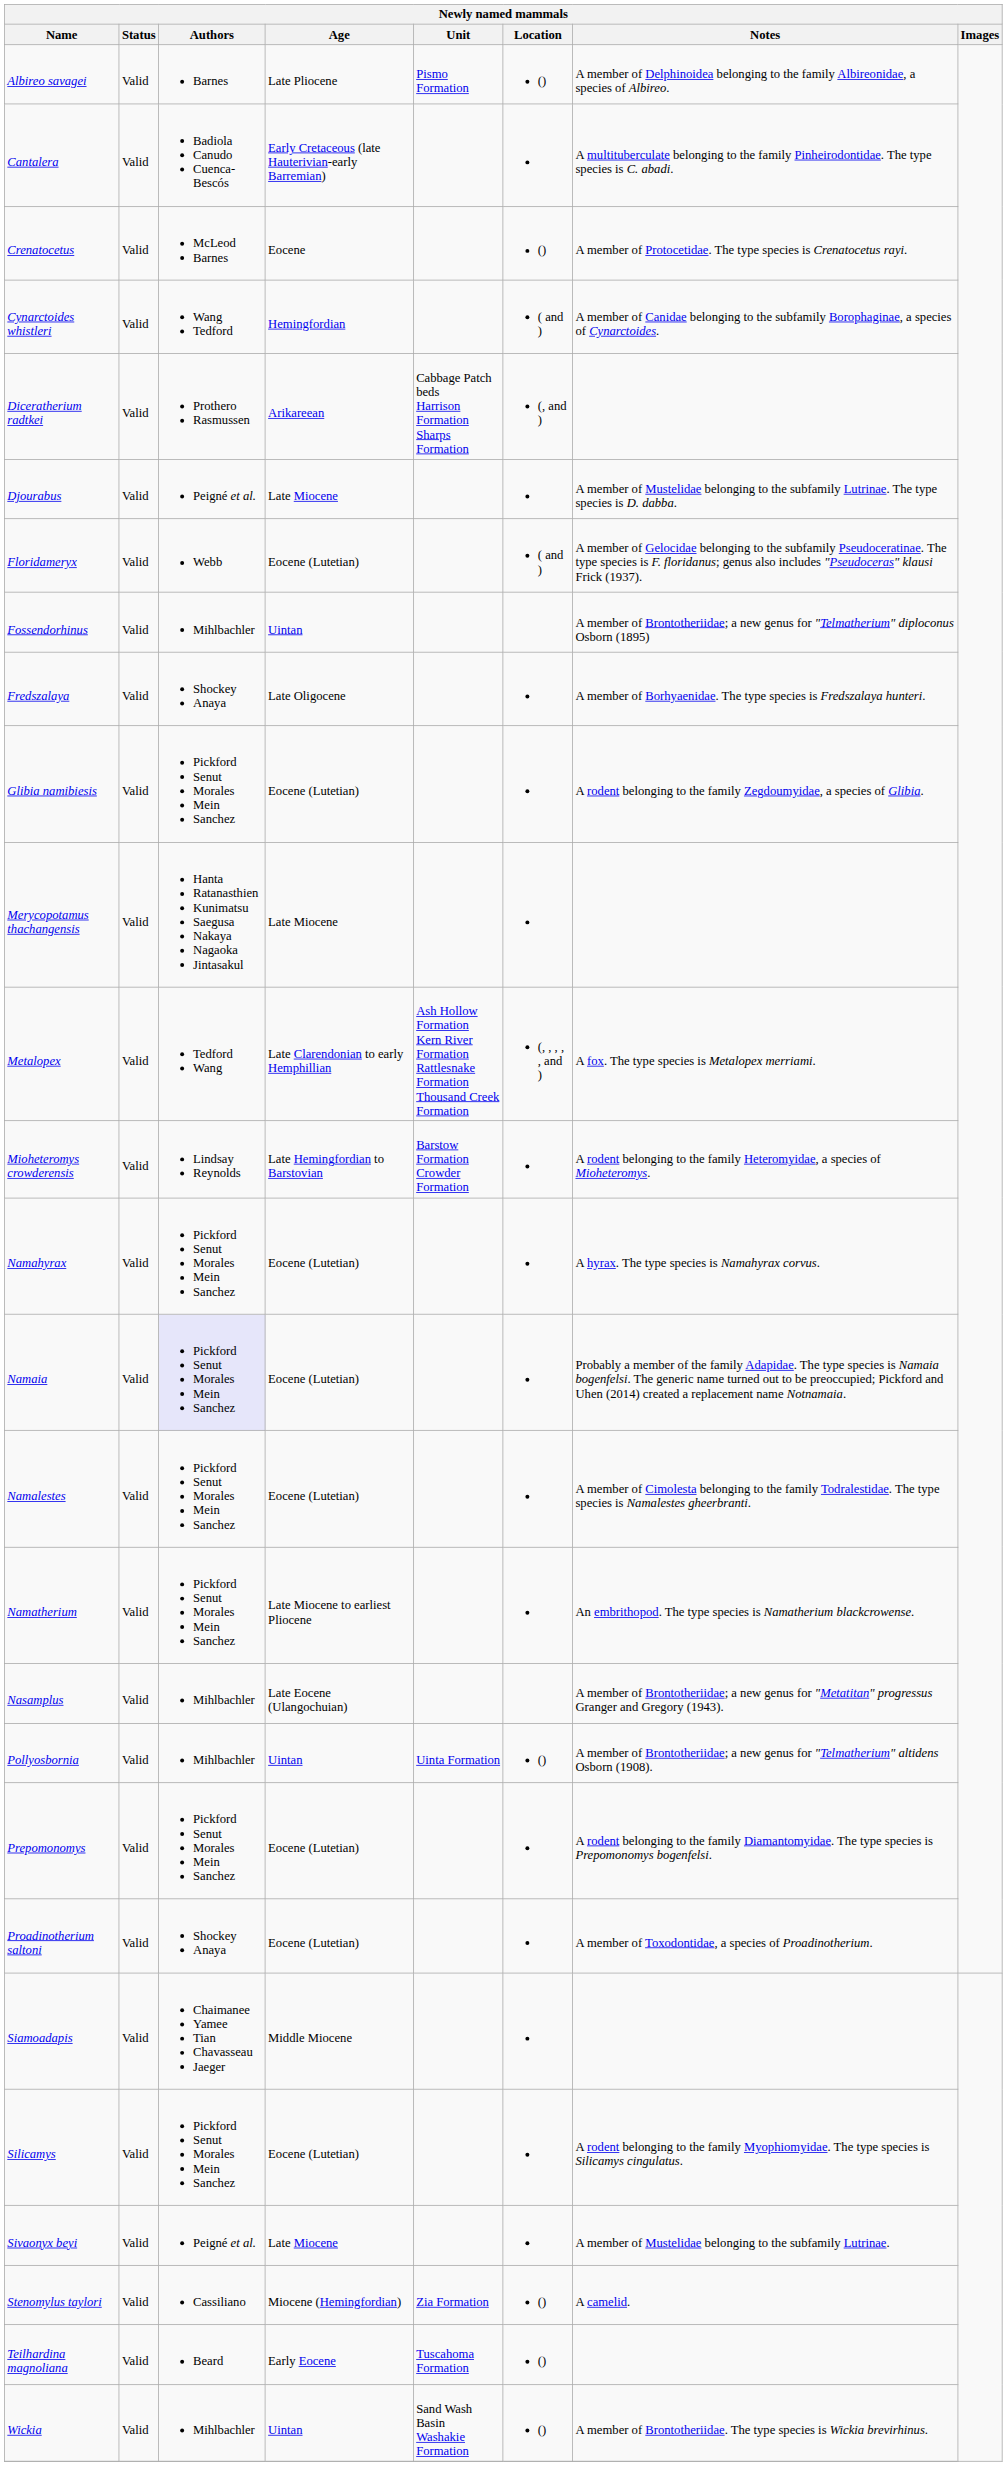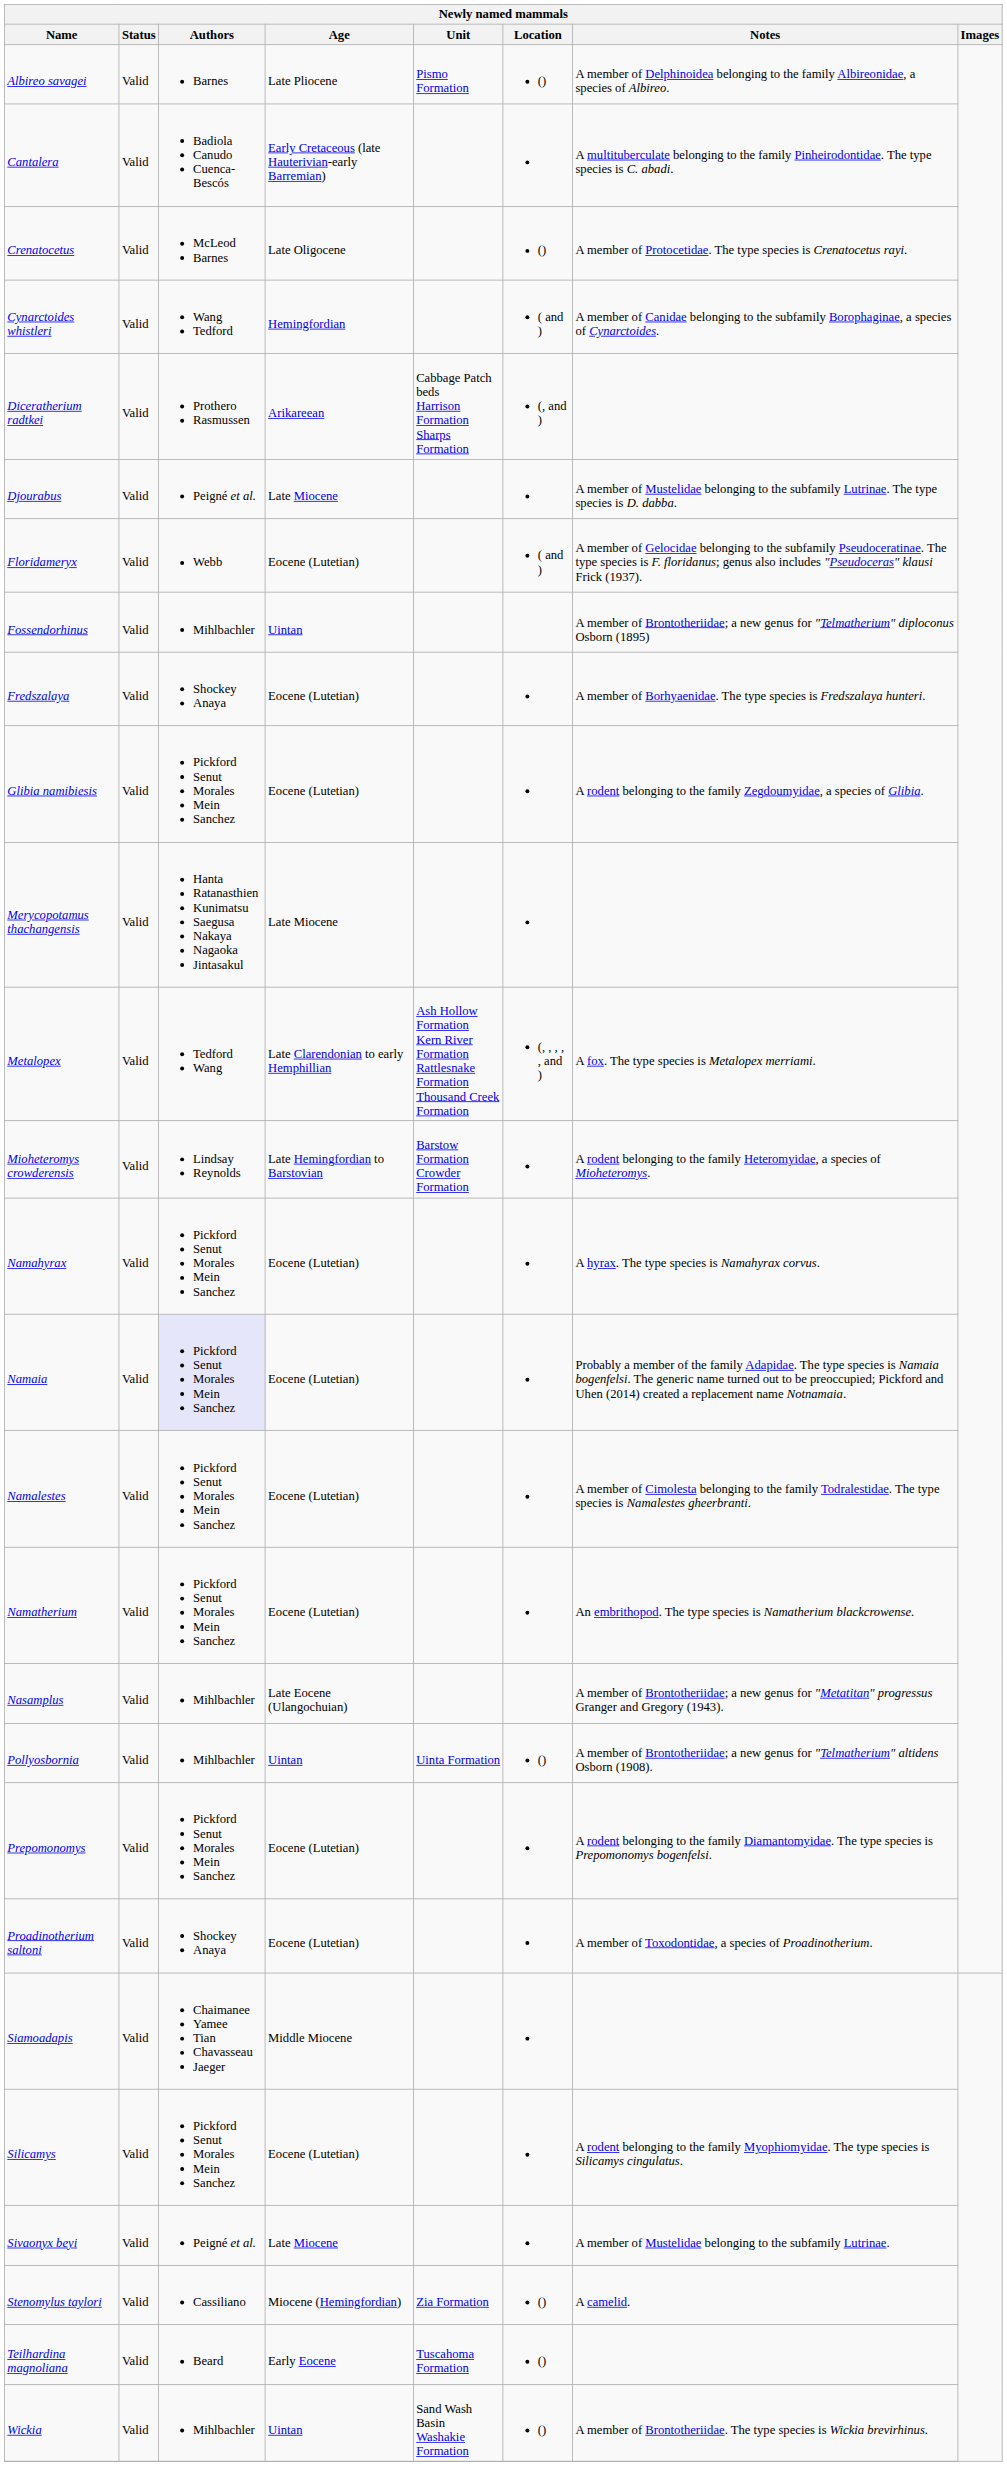(287, 250) Eocene -> (307, 250) Late Oligocene
(307, 696) Late Oligocene -> (314, 696) Eocene (Lutetian)
(329, 1612) Late Miocene to earliest Pliocene -> (314, 1612) Eocene (Lutetian)
